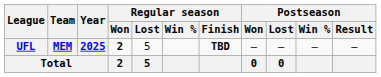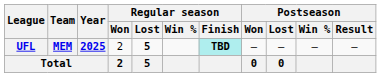(120, 47) bold -> (120, 47) normal
(147, 47) normal -> (147, 47) bold
(220, 47) no background -> (220, 47) paleturquoise background
